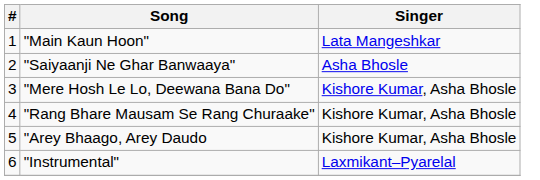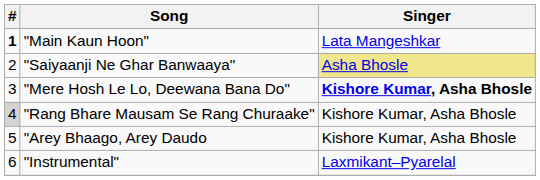(12, 41) normal -> (12, 41) bold
(365, 65) no background -> (365, 65) khaki background
(419, 89) normal -> (427, 89) bold
(12, 114) no background -> (12, 114) lightgrey background
